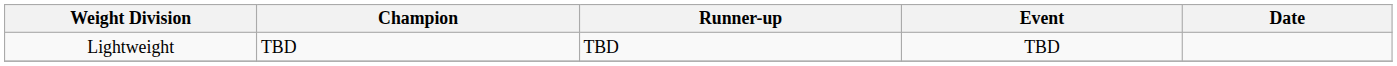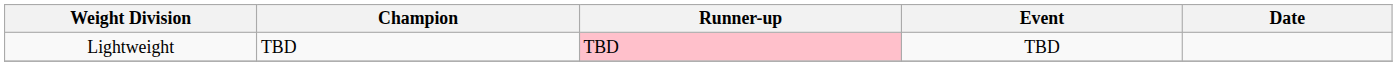(601, 46) no background -> (601, 46) pink background
